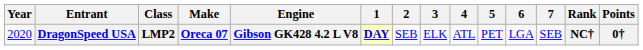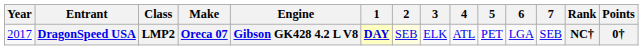(20, 34) 2020 -> (20, 34) 2017
(406, 34) no background -> (406, 34) lightyellow background
